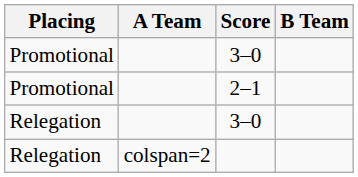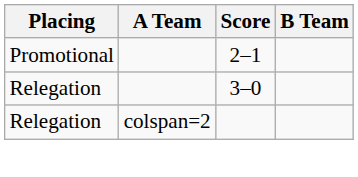- row: (62, 54)
